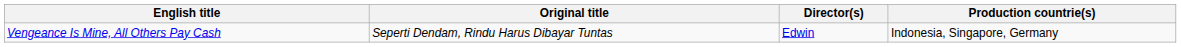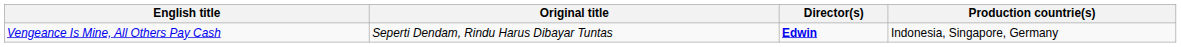(798, 32) normal -> (800, 32) bold
